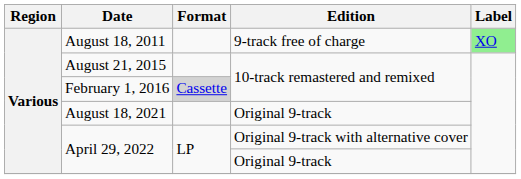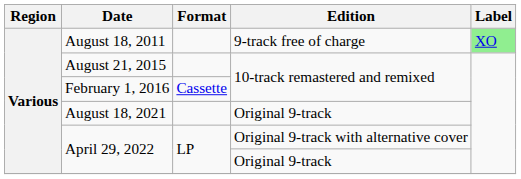(202, 88) lightgrey background -> (202, 88) no background
